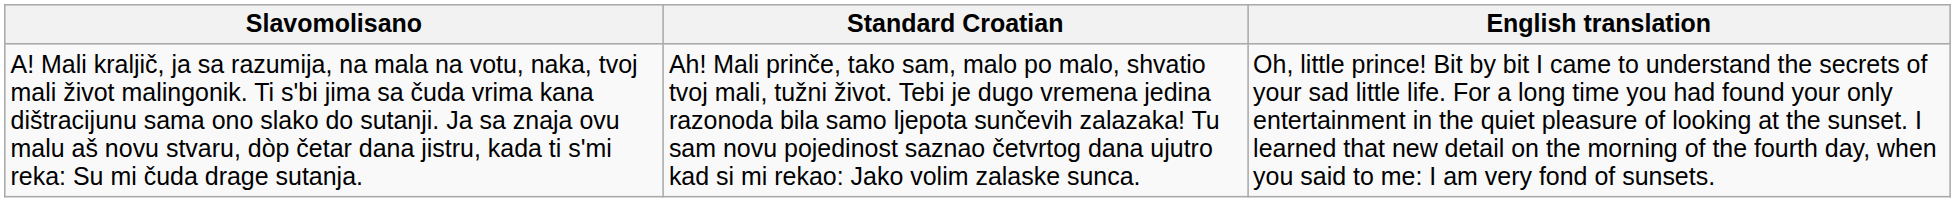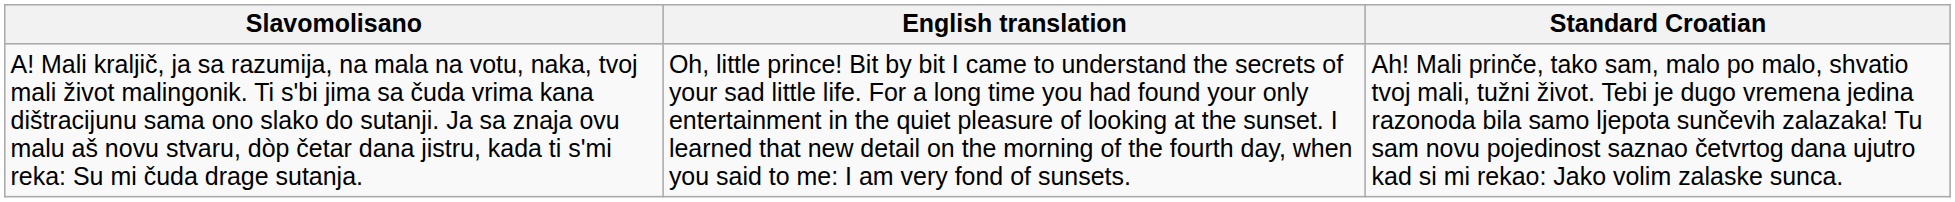columns swapped: (955, 24) <-> (1599, 24)
